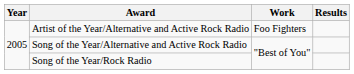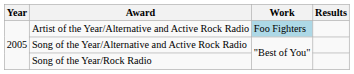(280, 28) no background -> (280, 28) lightblue background
